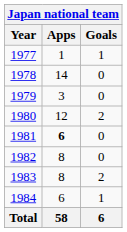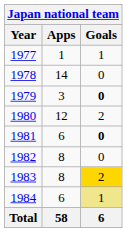(101, 95) normal -> (101, 95) bold
(61, 136) bold -> (61, 136) normal
(101, 136) normal -> (101, 136) bold
(101, 177) no background -> (101, 177) gold background
(101, 197) no background -> (101, 197) khaki background
